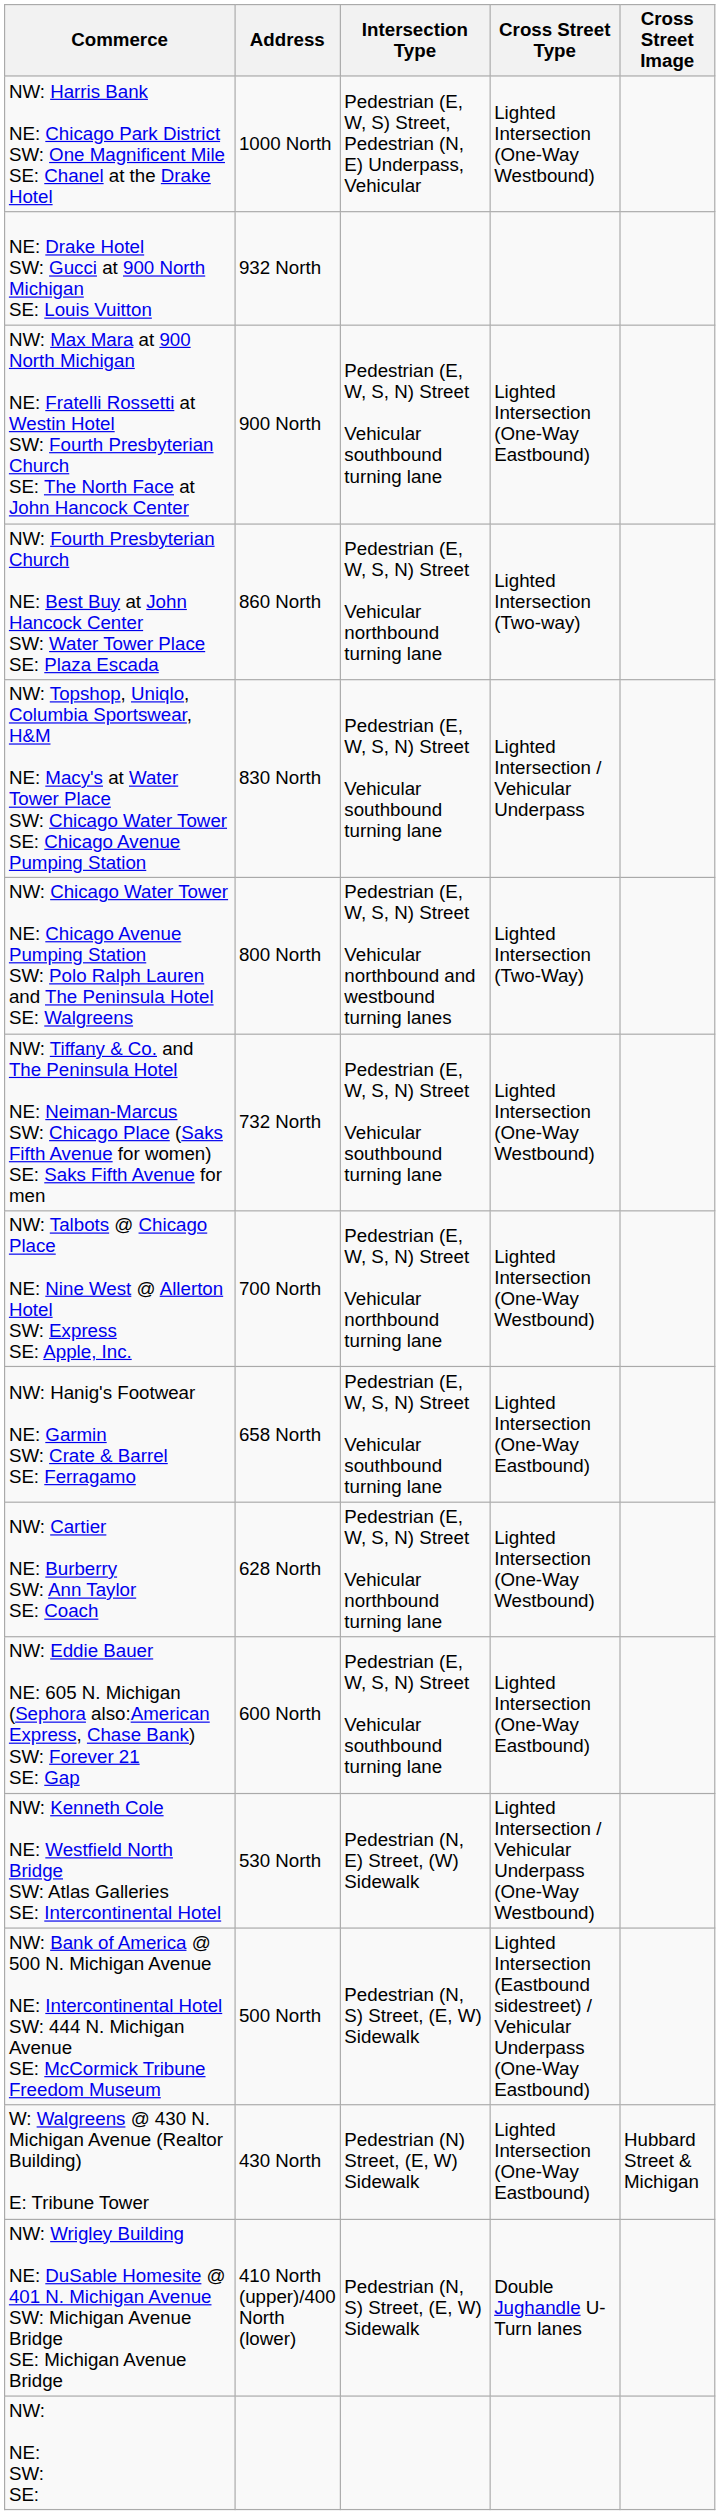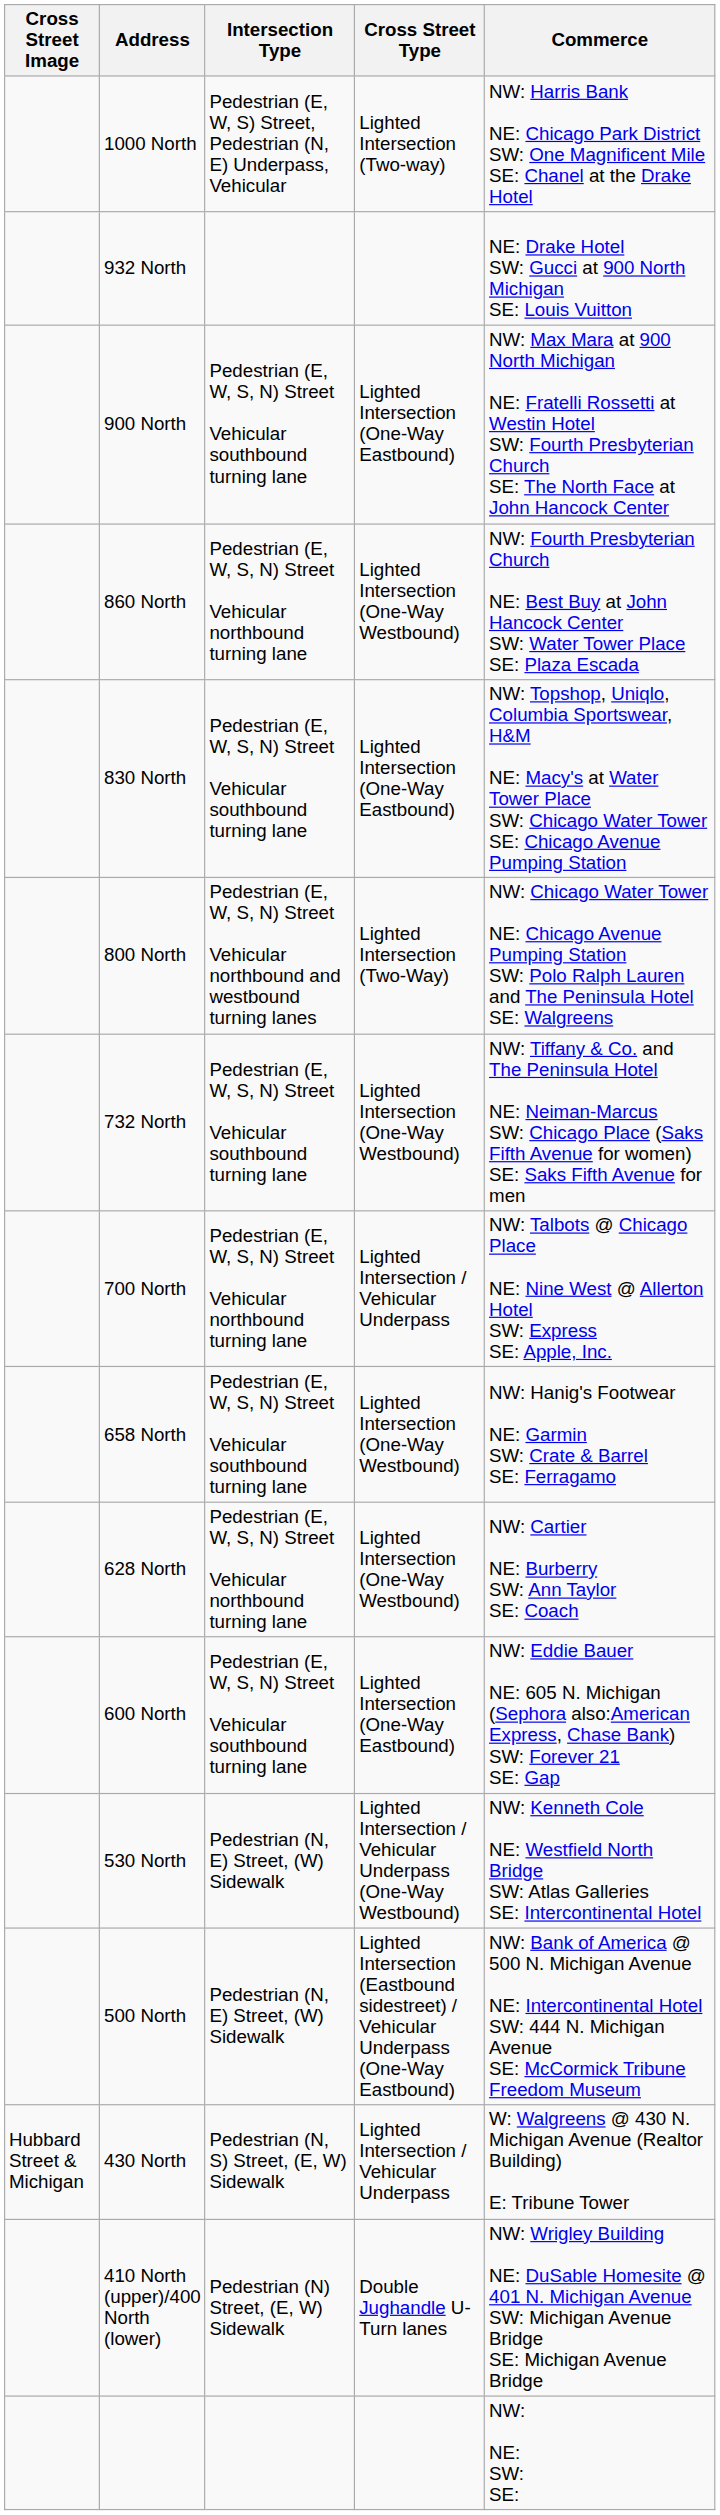columns swapped: (667, 40) <-> (120, 40)
(544, 143) Lighted Intersection (One-Way Westbound) -> (408, 143) Lighted Intersection (Two-way)
(543, 601) Lighted Intersection (Two-way) -> (410, 601) Lighted Intersection (One-Way Westbound)
(548, 778) Lighted Intersection / Vehicular Underpass -> (408, 778) Lighted Intersection (One-Way Eastbound)
(544, 1288) Lighted Intersection (One-Way Westbound) -> (413, 1288) Lighted Intersection / Vehicular Underpass
(543, 1434) Lighted Intersection (One-Way Eastbound) -> (410, 1434) Lighted Intersection (One-Way Westbound)
(413, 2016) Pedestrian (N, S) Street, (E, W) Sidewalk -> (269, 2016) Pedestrian (N, E) Street, (W) Sidewalk
(405, 2161) Pedestrian (N) Street, (E, W) Sidewalk -> (278, 2161) Pedestrian (N, S) Street, (E, W) Sidewalk
(543, 2161) Lighted Intersection (One-Way Eastbound) -> (413, 2161) Lighted Intersection / Vehicular Underpass
(413, 2307) Pedestrian (N, S) Street, (E, W) Sidewalk -> (270, 2307) Pedestrian (N) Street, (E, W) Sidewalk
